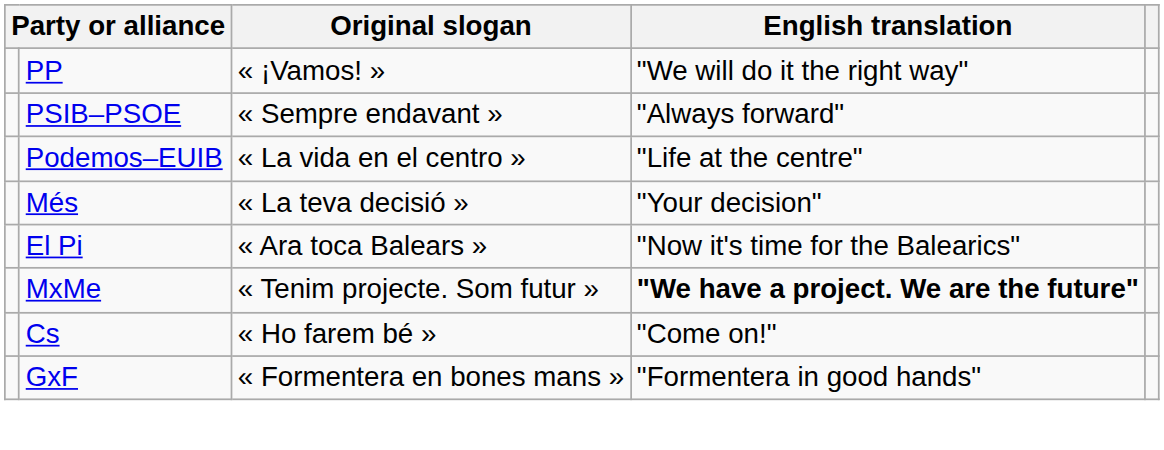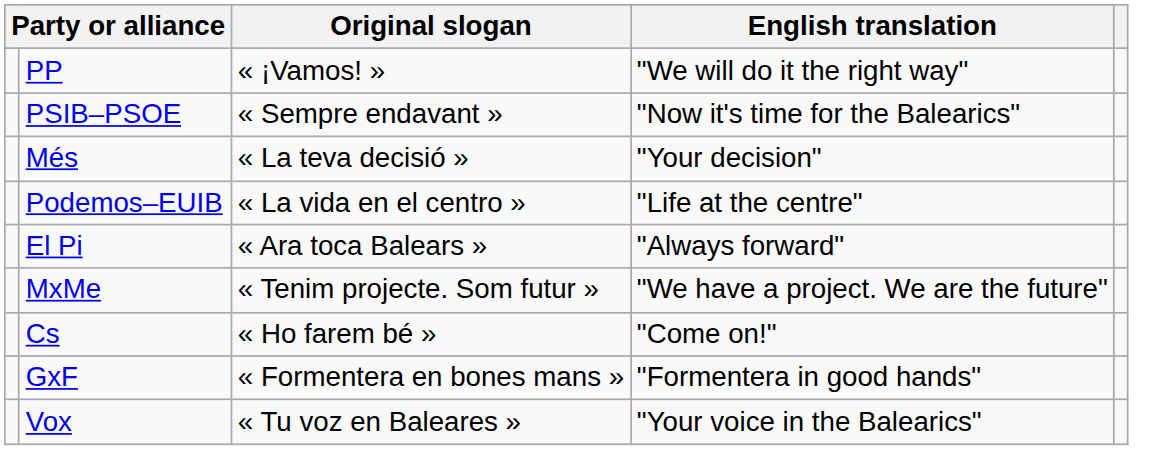(740, 114) "Always forward" -> (829, 114) "Now it's time for the Balearics"
rows swapped: (124, 158) <-> (52, 202)
(829, 245) "Now it's time for the Balearics" -> (740, 245) "Always forward"
(888, 289) bold -> (872, 289) normal
+ row: (49, 421)
